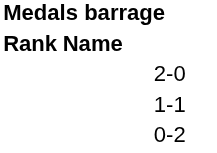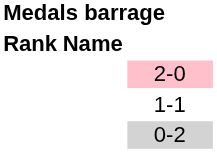(170, 74) no background -> (170, 74) pink background
(170, 134) no background -> (170, 134) lightgrey background
